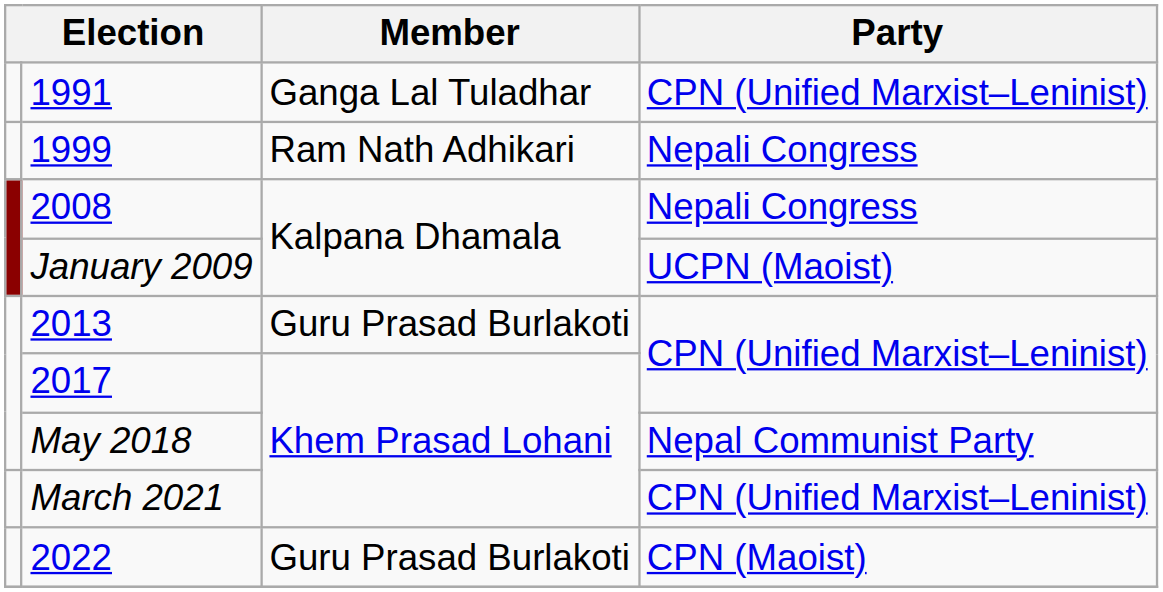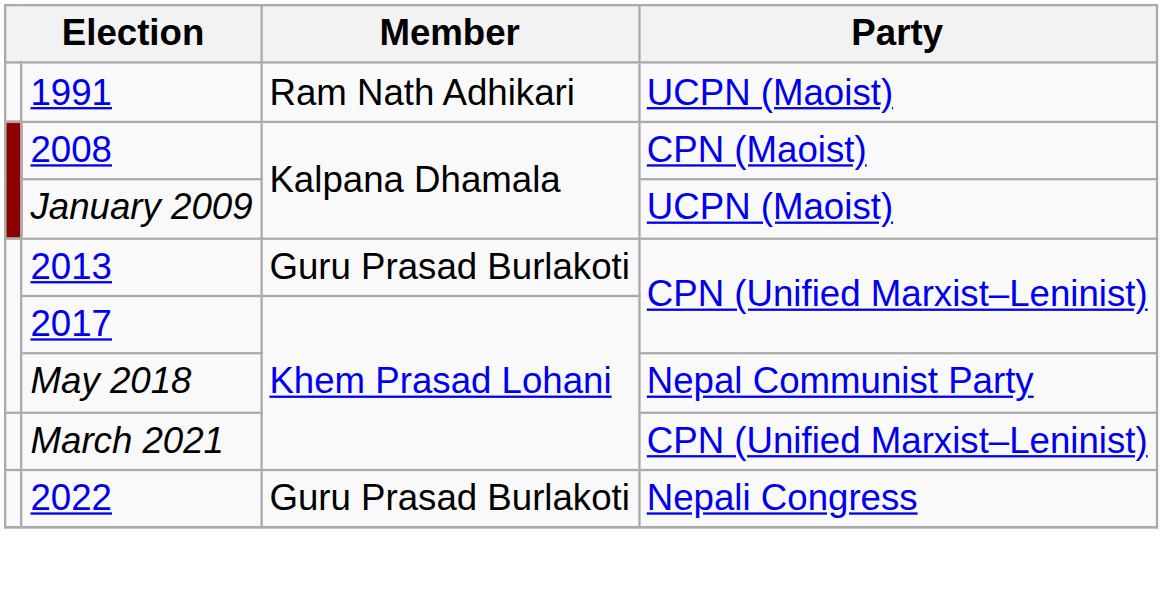(430, 91) Ganga Lal Tuladhar -> (422, 91) Ram Nath Adhikari
(897, 91) CPN (Unified Marxist–Leninist) -> (770, 91) UCPN (Maoist)
- row: (71, 149)
(782, 207) Nepali Congress -> (757, 149) CPN (Maoist)
(757, 556) CPN (Maoist) -> (782, 498) Nepali Congress
